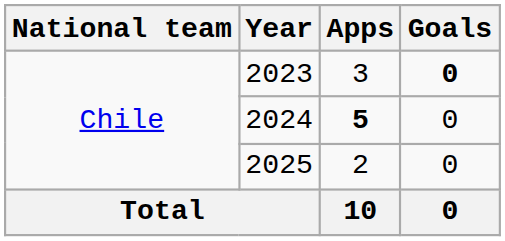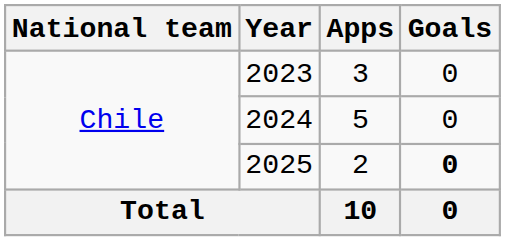(450, 74) bold -> (450, 74) normal
(360, 120) bold -> (360, 120) normal
(450, 166) normal -> (450, 166) bold
